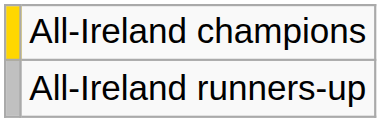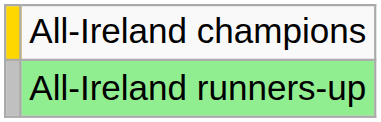(198, 87) no background -> (198, 87) lightgreen background
